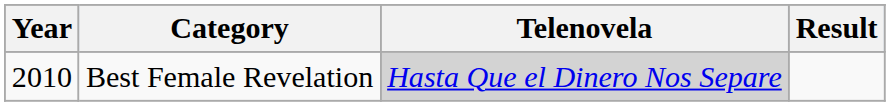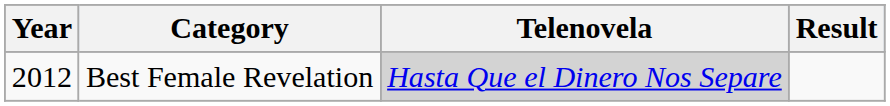(42, 76) 2010 -> (42, 76) 2012
